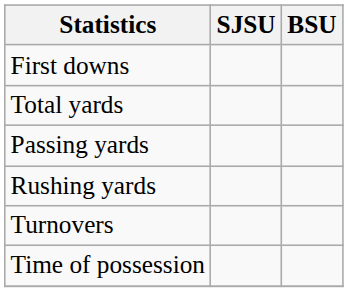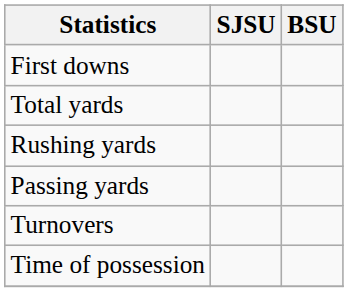rows swapped: (83, 185) <-> (80, 145)
